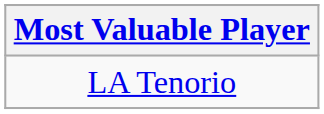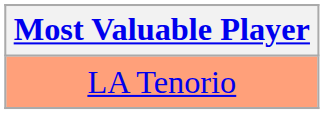(162, 81) no background -> (162, 81) lightsalmon background
